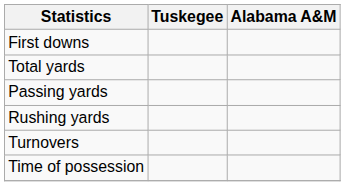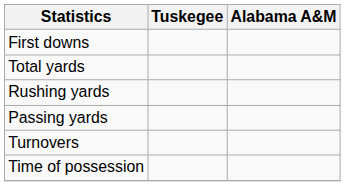rows swapped: (59, 117) <-> (58, 92)
